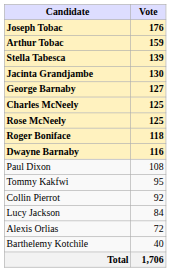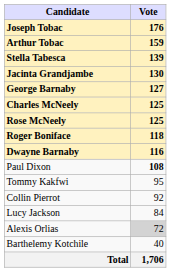(156, 167) normal -> (156, 167) bold
(159, 228) no background -> (159, 228) lightgrey background
